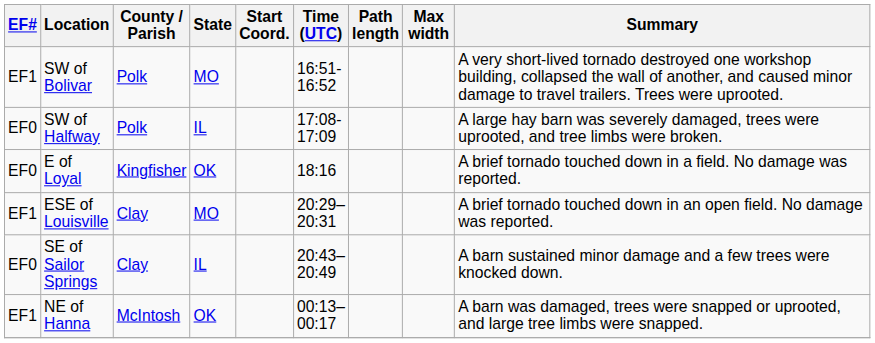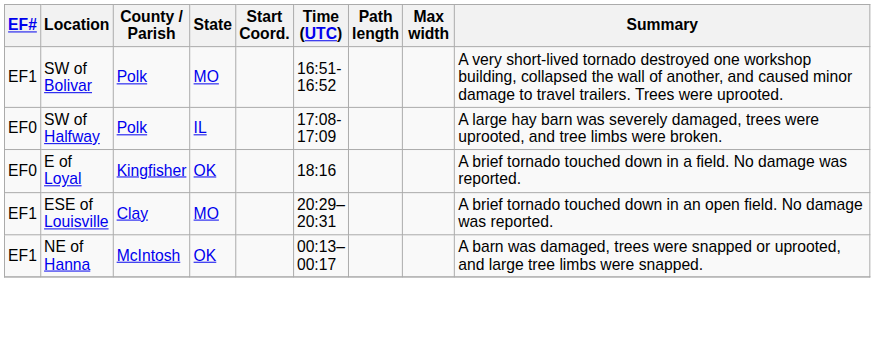- row: (71, 264)
